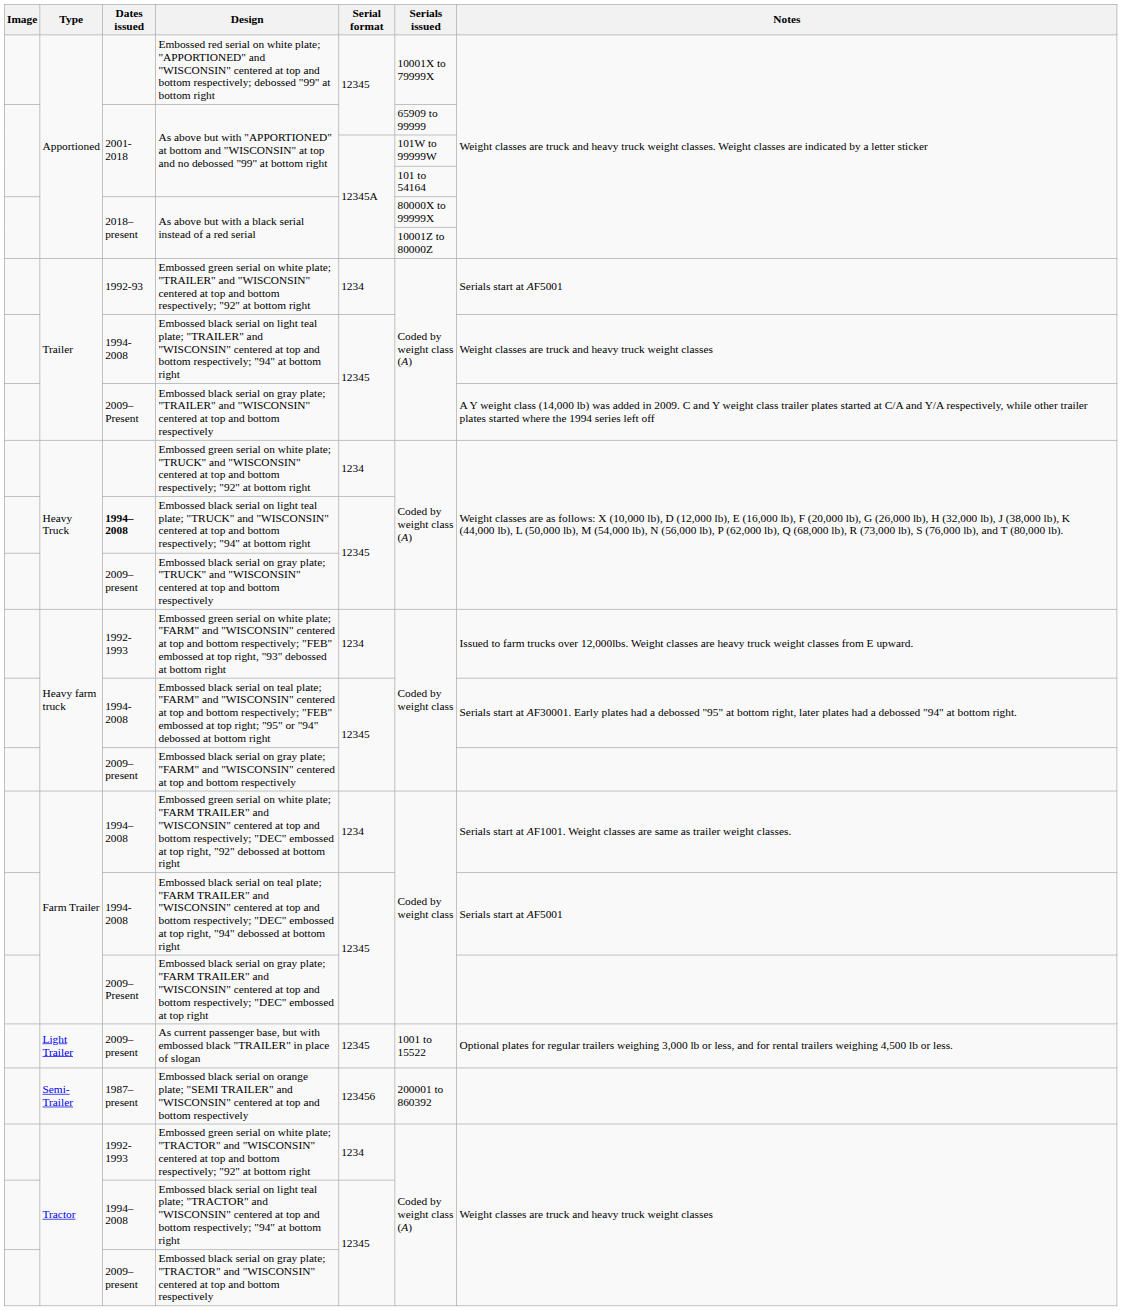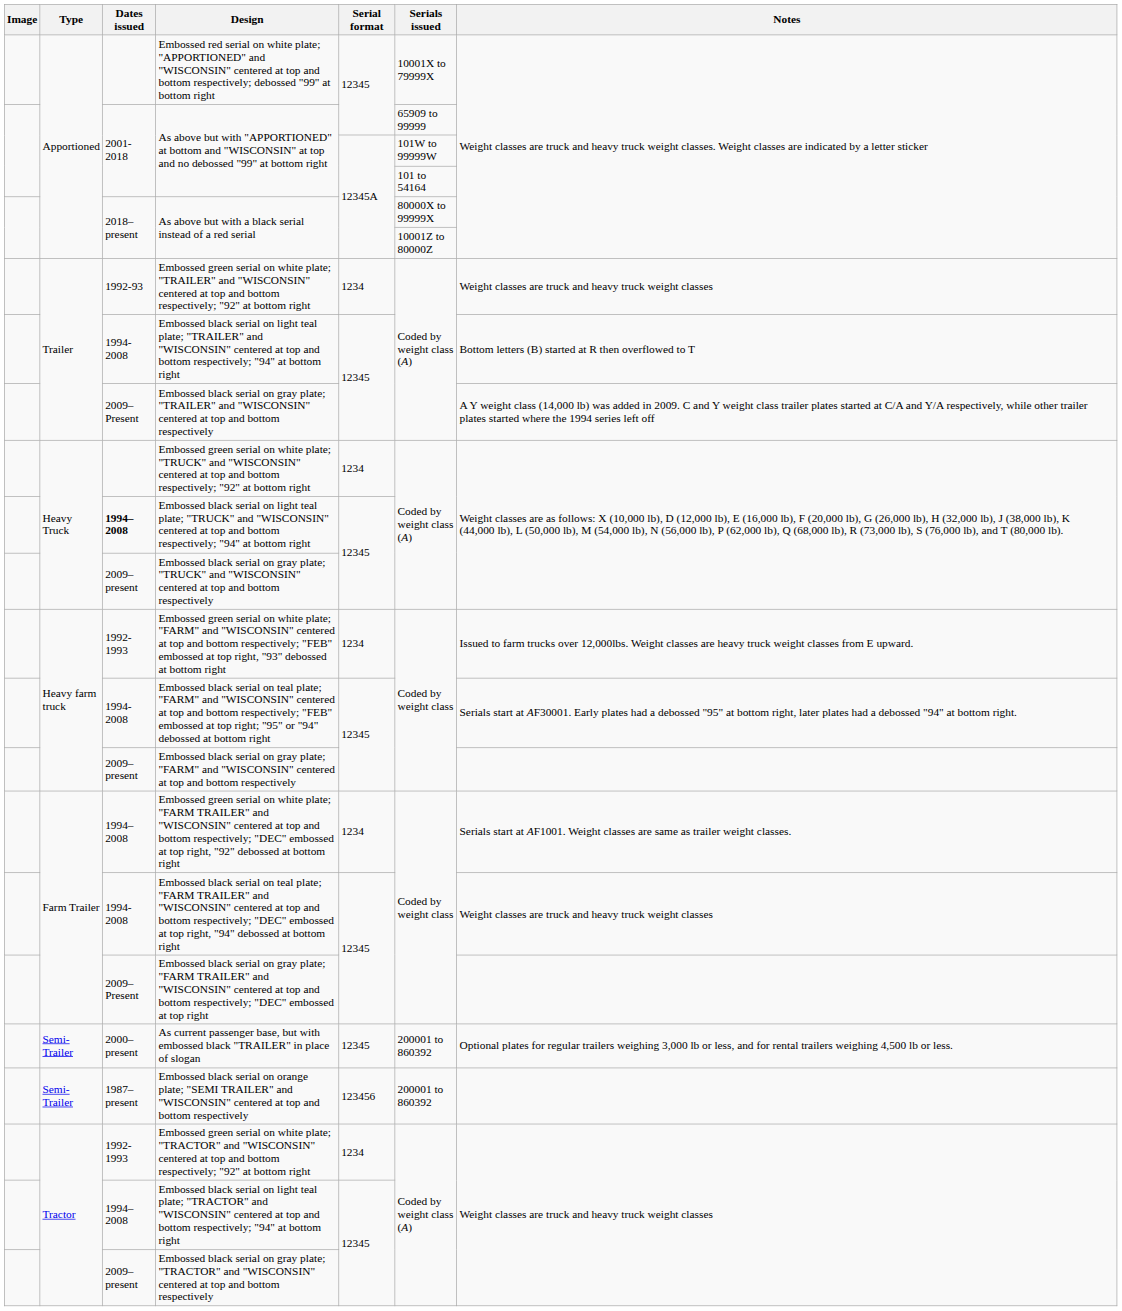(511, 286) Serials start at AF5001 -> (586, 286) Weight classes are truck and heavy truck weight classes
(586, 349) Weight classes are truck and heavy truck weight classes -> (577, 349) Bottom letters (B) started at R then overflowed to T
(511, 914) Serials start at AF5001 -> (586, 914) Weight classes are truck and heavy truck weight classes
(58, 1045) Light Trailer -> (58, 1045) Semi-Trailer
(122, 1045) 2009–present -> (122, 1045) 2000–present
(415, 1045) 1001 to 15522 -> (420, 1045) 200001 to 860392
